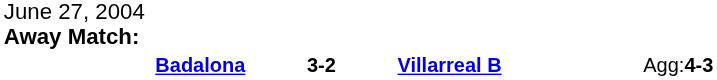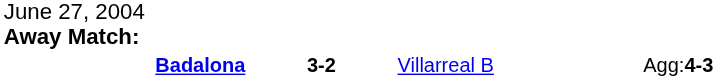(450, 65) bold -> (446, 65) normal
